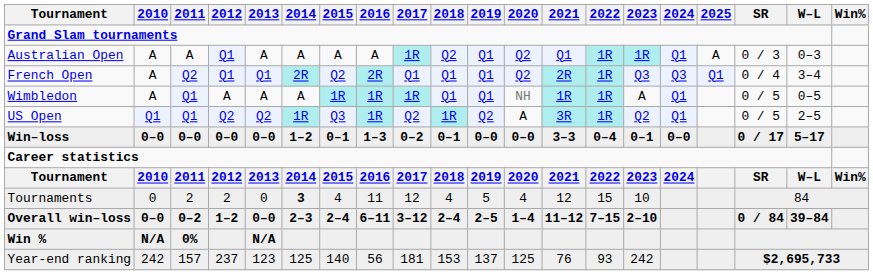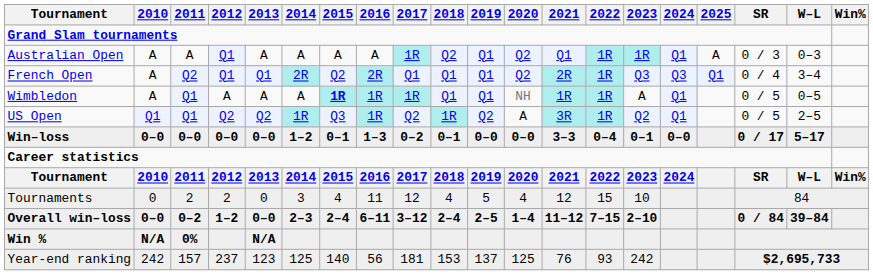(338, 96) normal -> (338, 96) bold
(301, 198) bold -> (301, 198) normal
